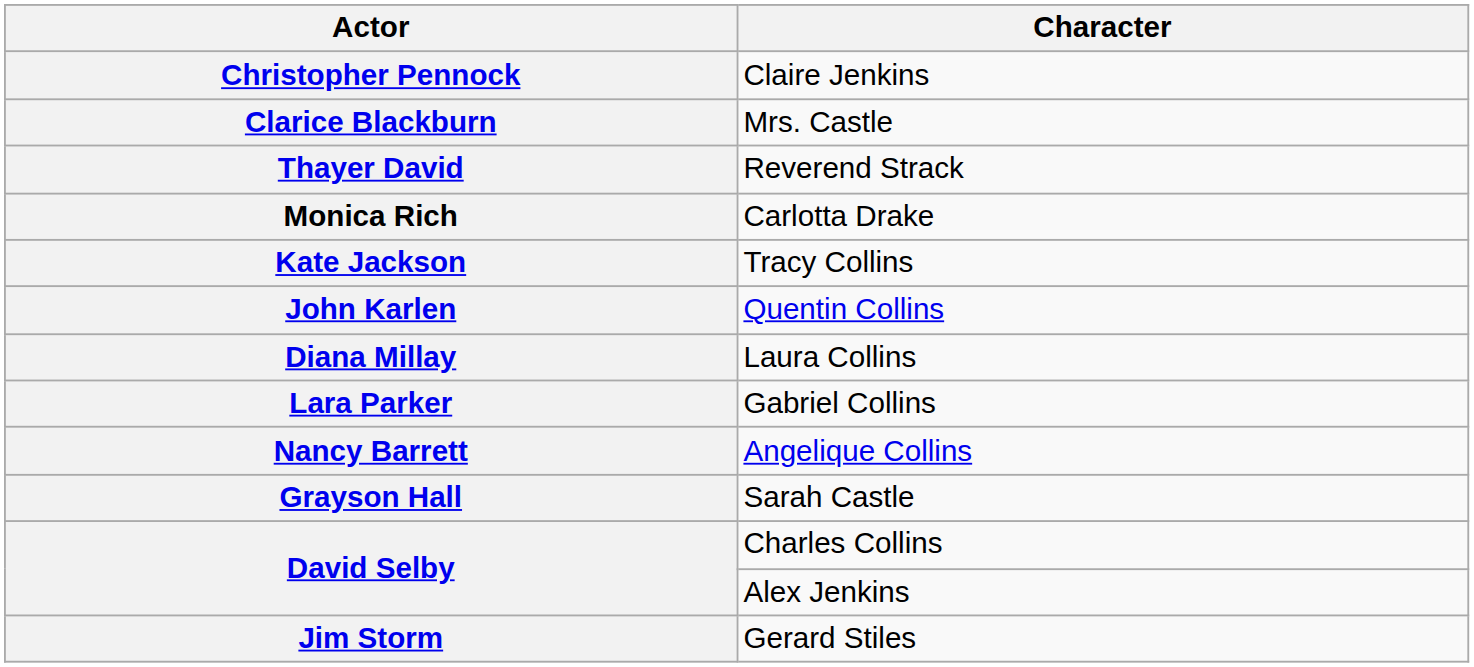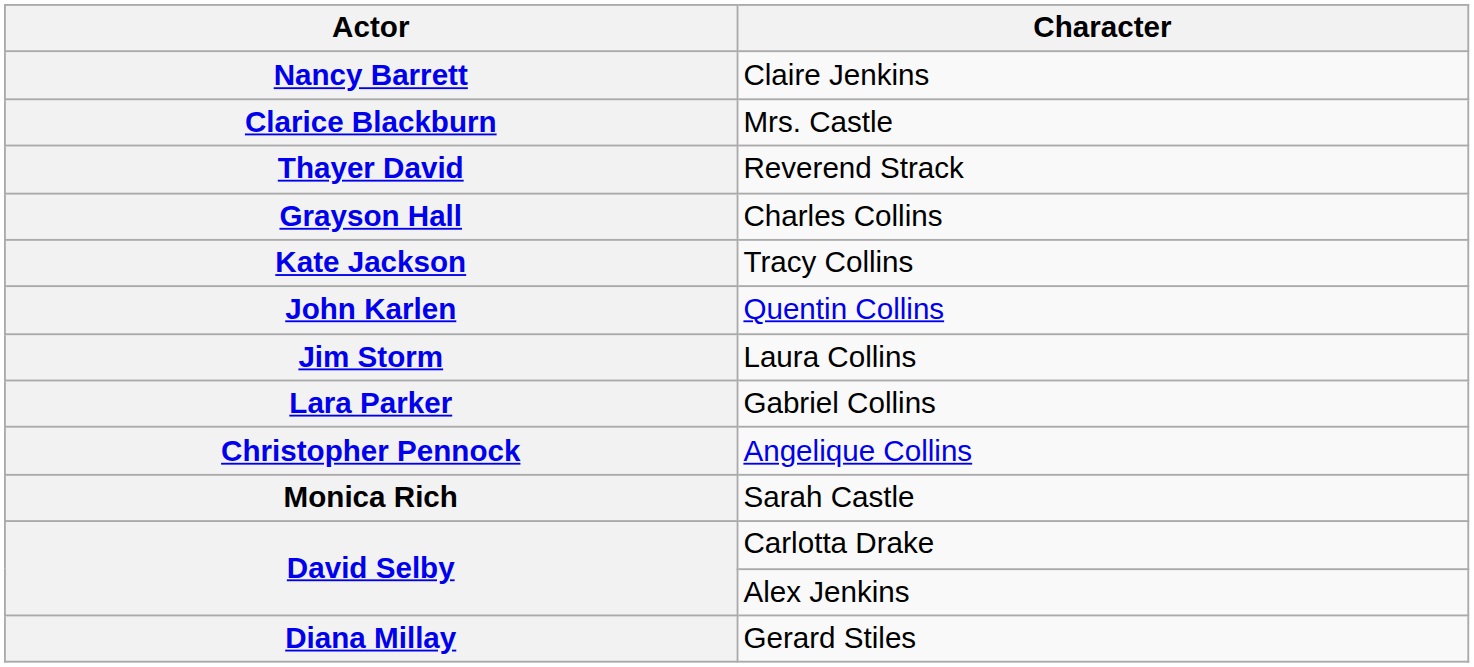(371, 74) Christopher Pennock -> (371, 74) Nancy Barrett
(371, 215) Monica Rich -> (371, 215) Grayson Hall
(839, 215) Carlotta Drake -> (843, 215) Charles Collins
(371, 356) Diana Millay -> (371, 356) Jim Storm
(371, 450) Nancy Barrett -> (371, 450) Christopher Pennock
(371, 497) Grayson Hall -> (371, 497) Monica Rich
(843, 544) Charles Collins -> (839, 544) Carlotta Drake
(371, 638) Jim Storm -> (371, 638) Diana Millay
